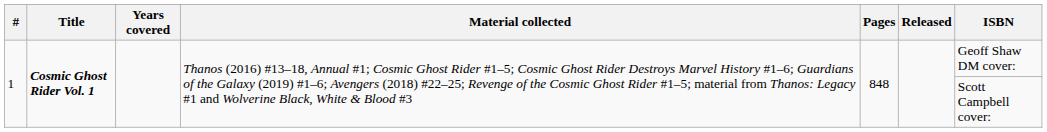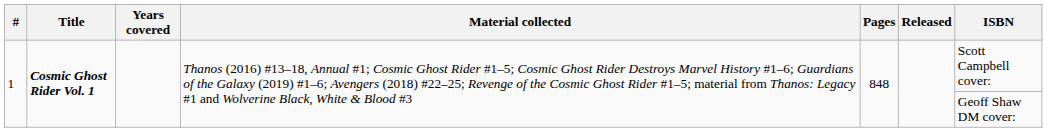(990, 58) Geoff Shaw DM cover: -> (984, 65) Scott Campbell cover:
(984, 101) Scott Campbell cover: -> (990, 109) Geoff Shaw DM cover:
